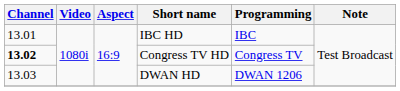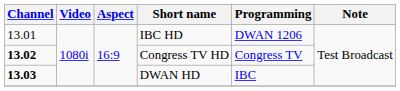(245, 34) IBC -> (268, 34) DWAN 1206
(22, 75) normal -> (22, 75) bold
(268, 75) DWAN 1206 -> (245, 75) IBC
